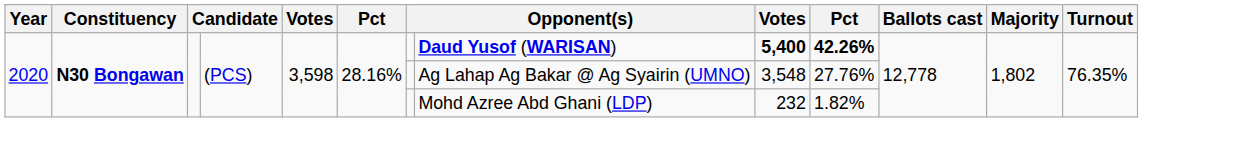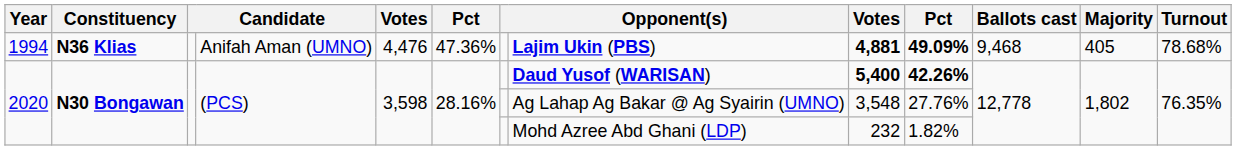+ row: (28, 47)
